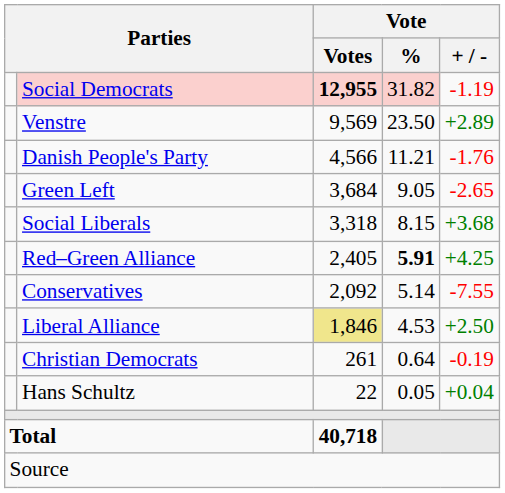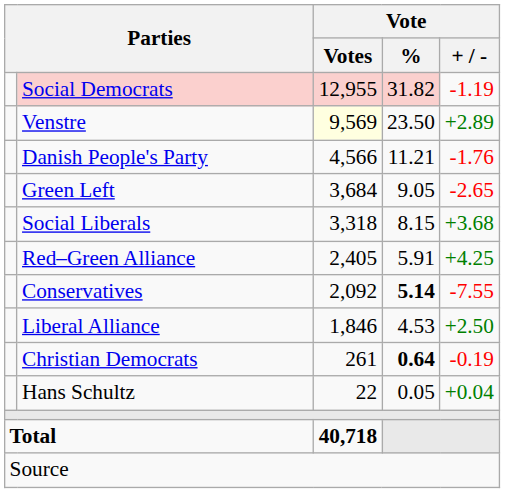(348, 88) bold -> (348, 88) normal
(353, 122) no background -> (353, 122) lightyellow background
(416, 257) bold -> (416, 257) normal
(416, 291) normal -> (416, 291) bold
(353, 325) khaki background -> (353, 325) no background
(416, 358) normal -> (416, 358) bold
